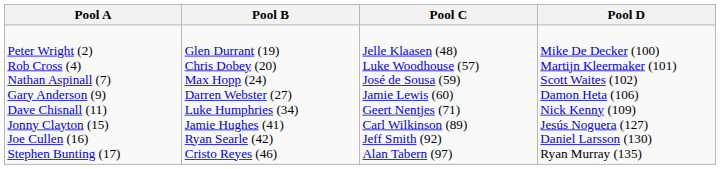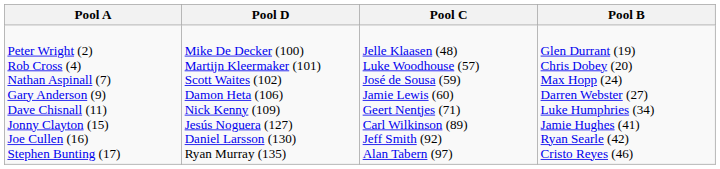columns swapped: (270, 14) <-> (626, 14)
